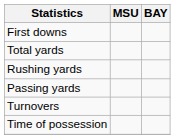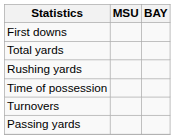rows swapped: (44, 87) <-> (57, 124)
